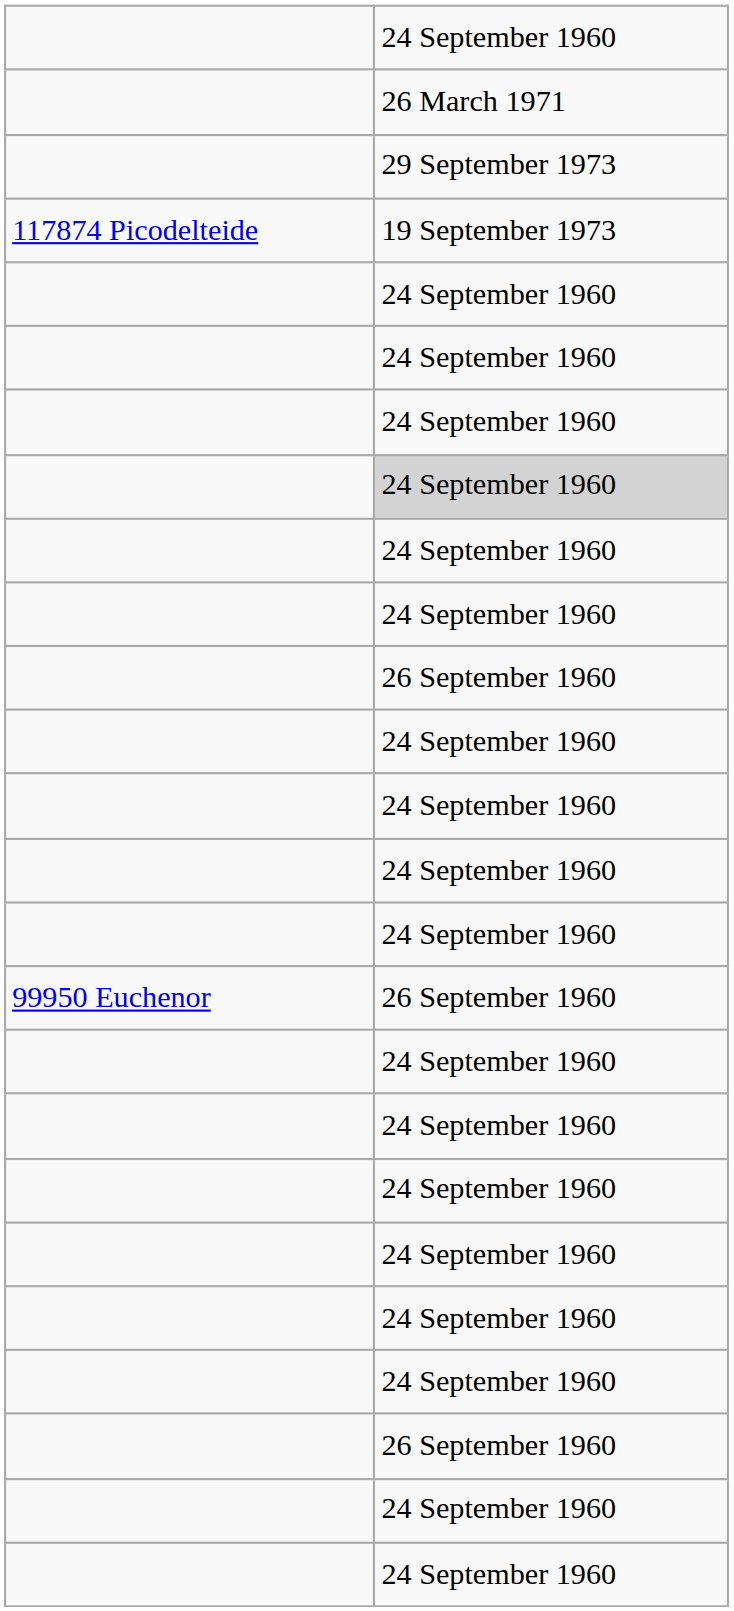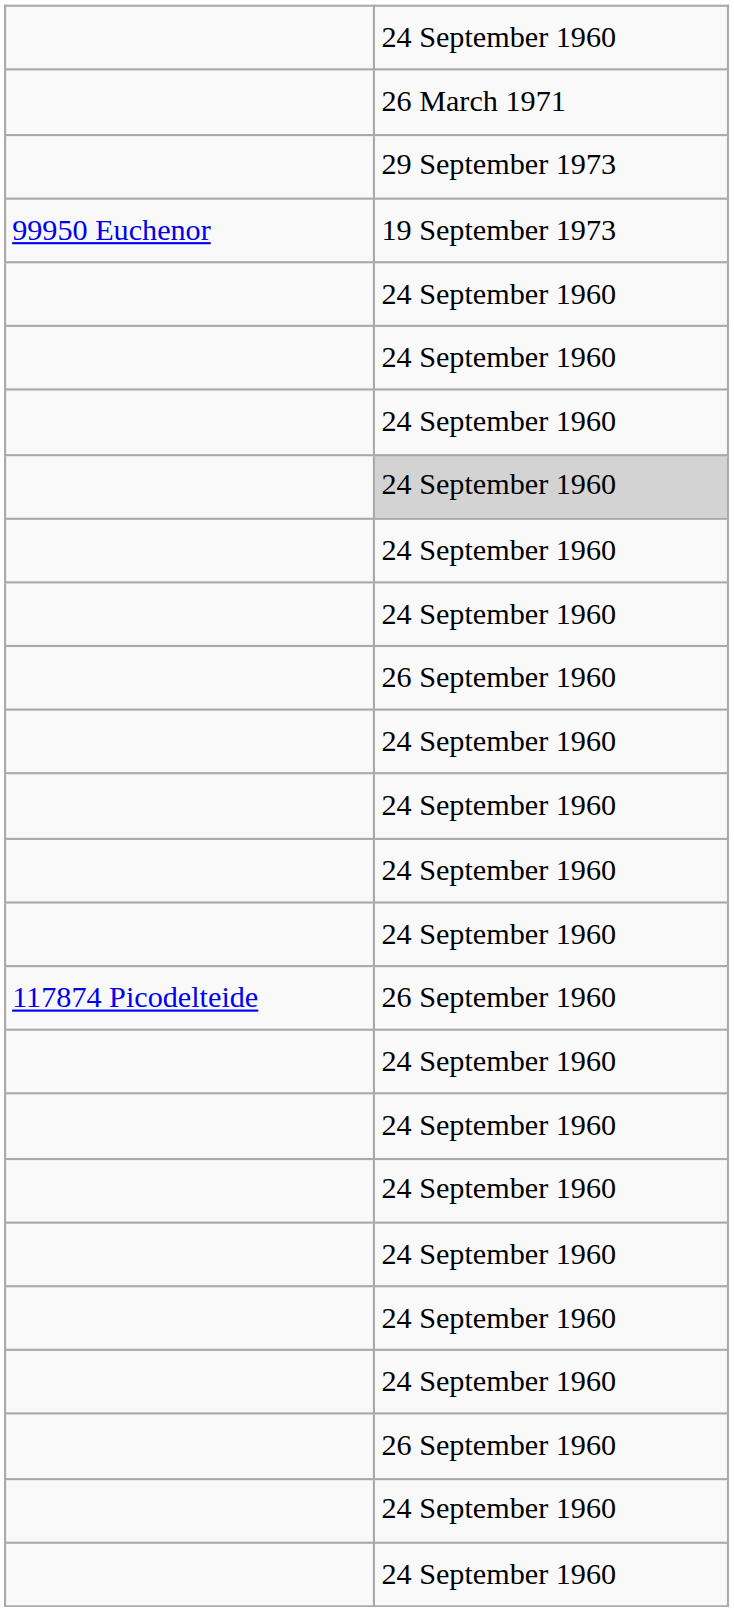(135, 229) 117874 Picodelteide -> (111, 229) 99950 Euchenor
(111, 997) 99950 Euchenor -> (135, 997) 117874 Picodelteide
